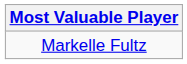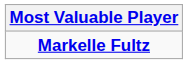(94, 44) normal -> (94, 44) bold
